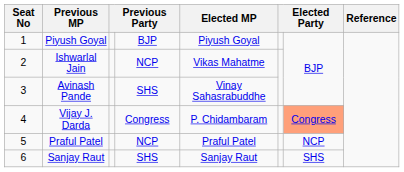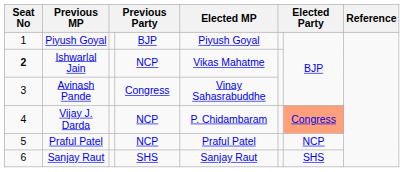(24, 63) normal -> (24, 63) bold
(147, 91) SHS -> (147, 91) Congress
(147, 119) Congress -> (147, 119) NCP
